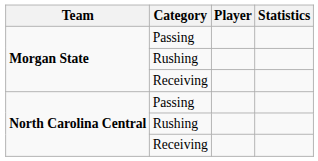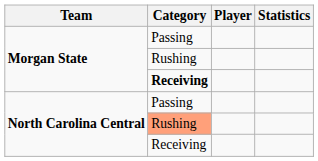(180, 80) normal -> (179, 80) bold
(175, 123) no background -> (174, 123) lightsalmon background
